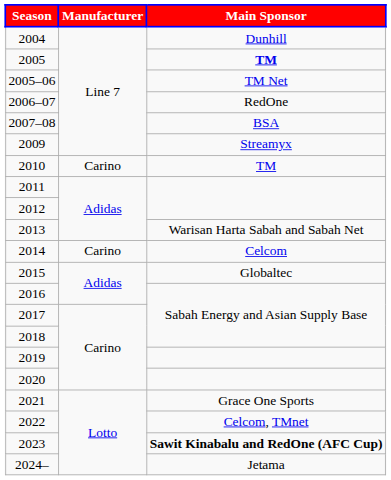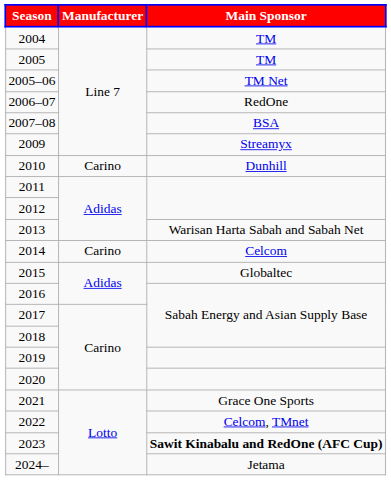(266, 38) Dunhill -> (266, 38) TM
(266, 59) bold -> (266, 59) normal
(266, 166) TM -> (266, 166) Dunhill
